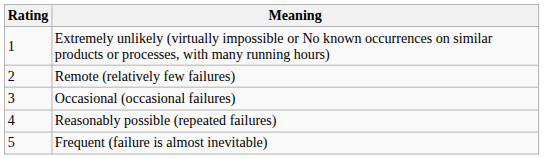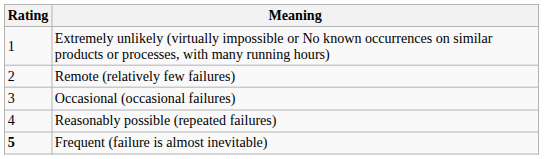(11, 143) normal -> (11, 143) bold
